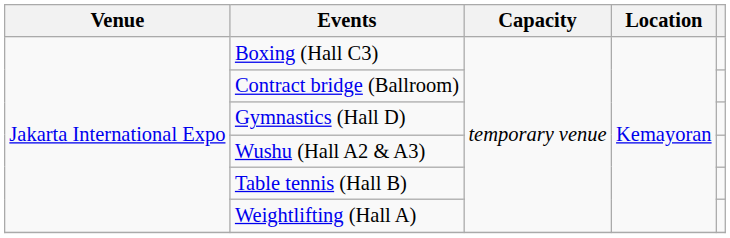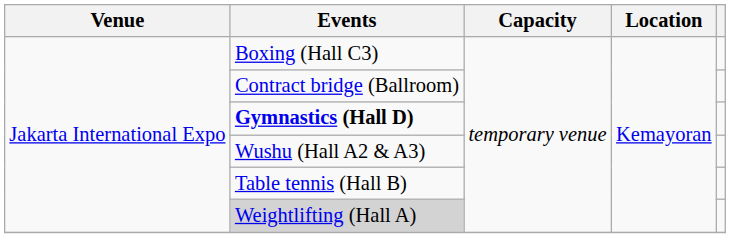(320, 118) normal -> (324, 118) bold
(326, 215) no background -> (326, 215) lightgrey background
